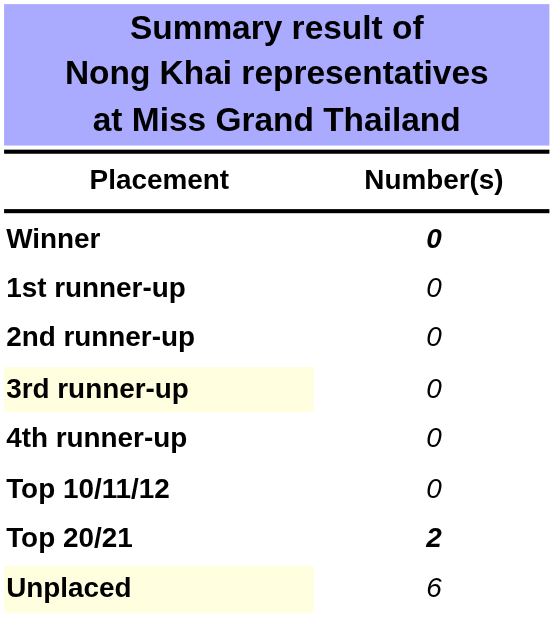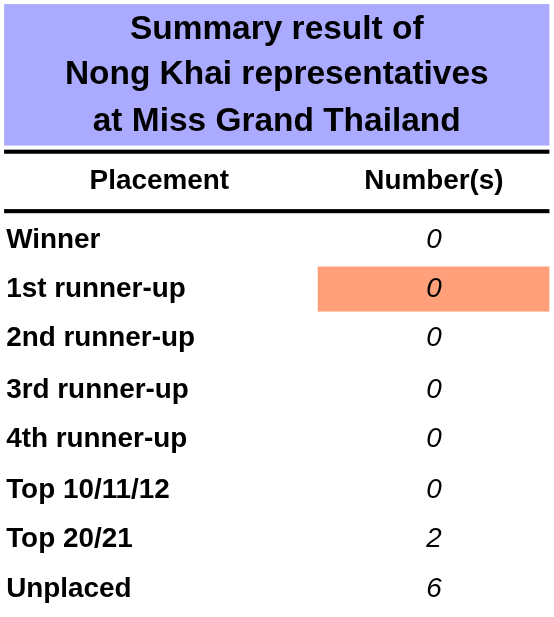(434, 238) bold -> (434, 238) normal
(434, 288) no background -> (434, 288) lightsalmon background
(98, 388) lightyellow background -> (98, 388) no background
(434, 538) bold -> (434, 538) normal
(69, 588) lightyellow background -> (69, 588) no background
